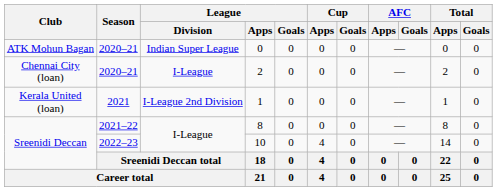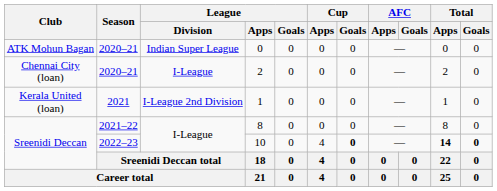(353, 143) normal -> (353, 143) bold
(445, 143) normal -> (445, 143) bold
(476, 143) normal -> (476, 143) bold
